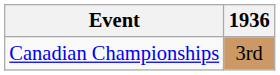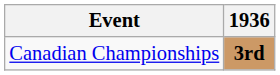(249, 53) normal -> (249, 53) bold
